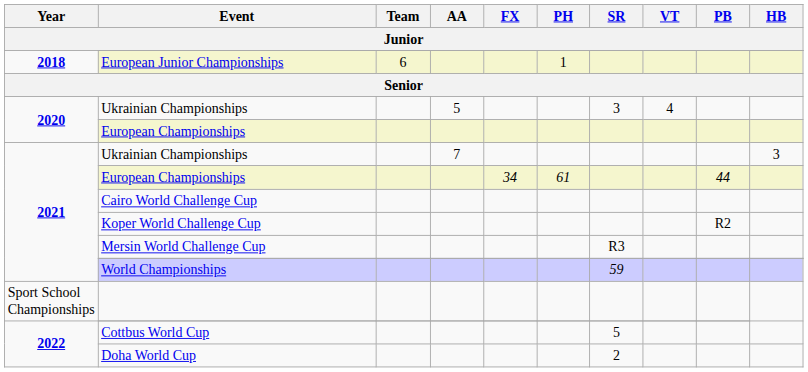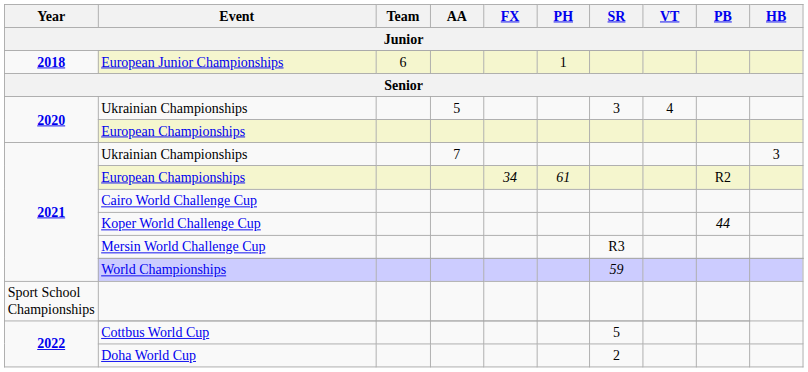(723, 177) 44 -> (723, 177) R2
(723, 223) R2 -> (723, 223) 44
